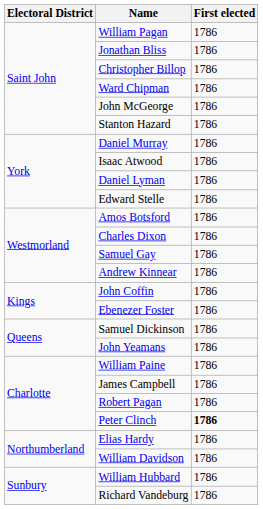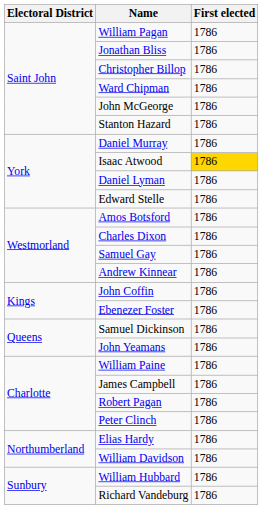(206, 161) no background -> (206, 161) gold background
(206, 421) bold -> (206, 421) normal
